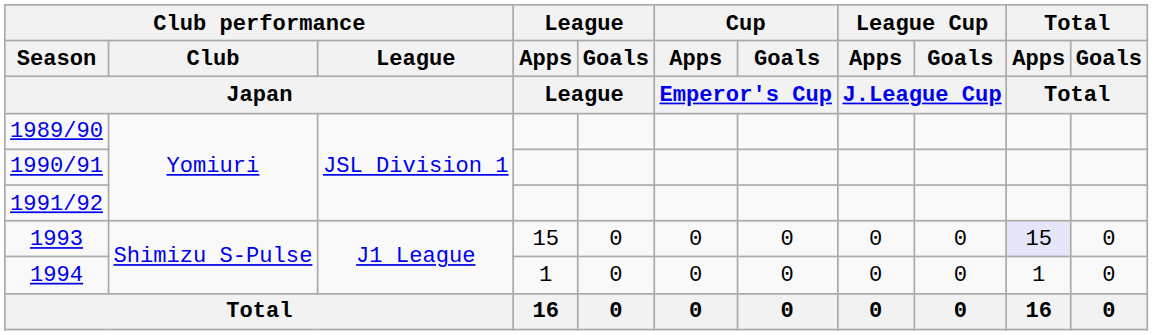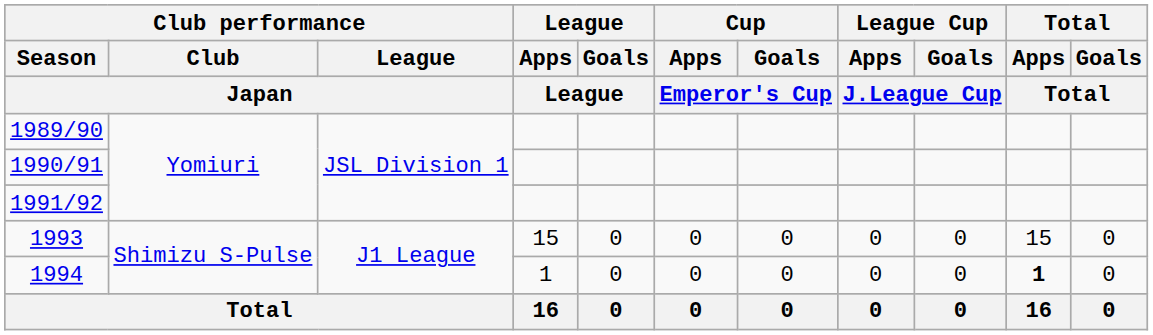(1039, 239) lavender background -> (1039, 239) no background
(1039, 275) normal -> (1039, 275) bold
